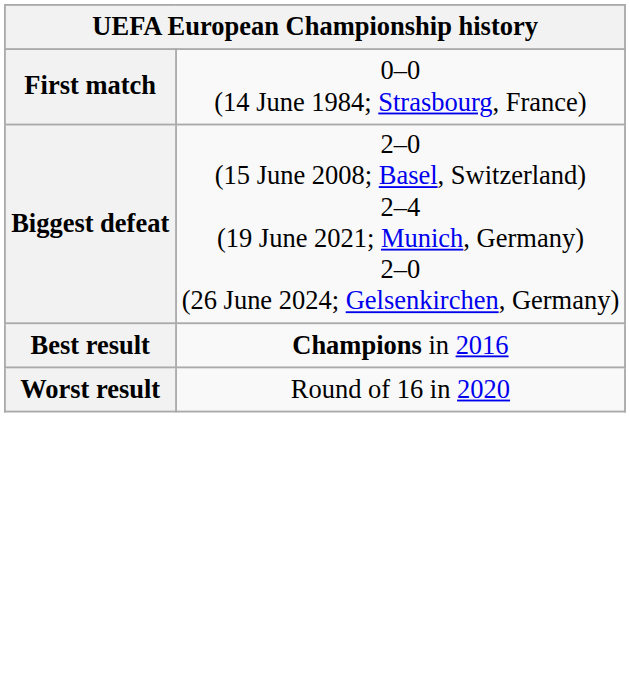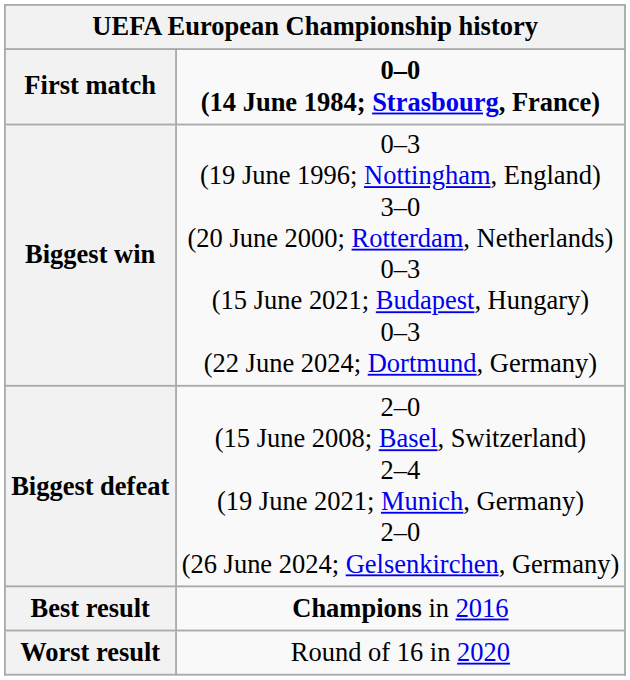(400, 86) normal -> (400, 86) bold
+ row: (90, 254)
